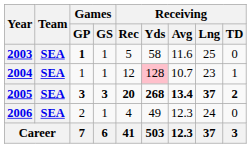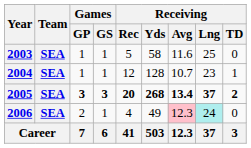(82, 53) bold -> (82, 53) normal
(155, 73) pink background -> (155, 73) no background
(182, 113) no background -> (182, 113) pink background
(209, 113) no background -> (209, 113) paleturquoise background
